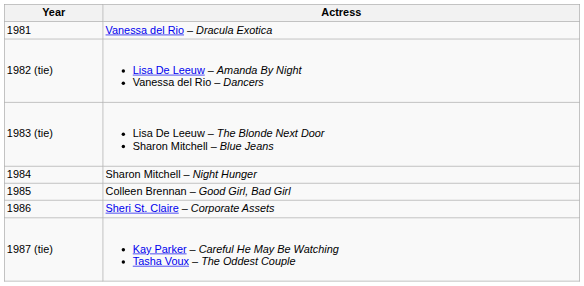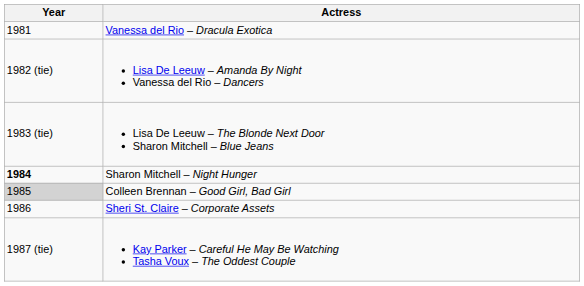(19, 174) normal -> (19, 174) bold
(19, 191) no background -> (19, 191) lightgrey background
